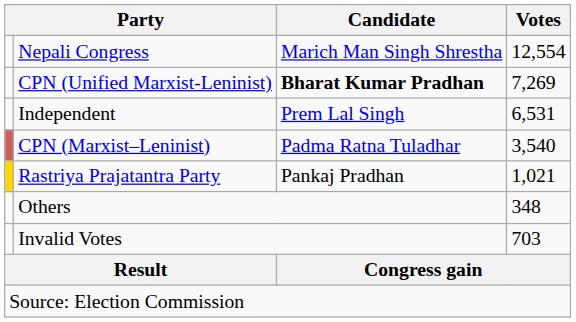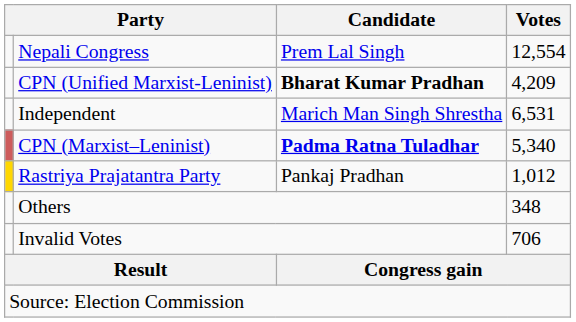(392, 51) Marich Man Singh Shrestha -> (343, 51) Prem Lal Singh
(534, 82) 7,269 -> (534, 82) 4,209
(343, 113) Prem Lal Singh -> (392, 113) Marich Man Singh Shrestha
(371, 144) normal -> (380, 144) bold
(534, 144) 3,540 -> (534, 144) 5,340
(534, 176) 1,021 -> (534, 176) 1,012
(526, 238) 703 -> (526, 238) 706
